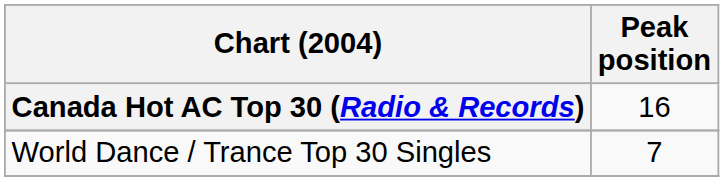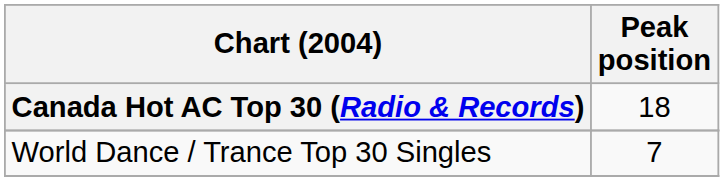(654, 106) 16 -> (654, 106) 18
